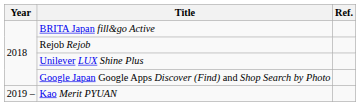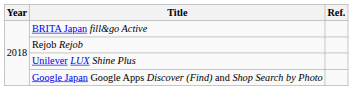- row: (78, 93)
